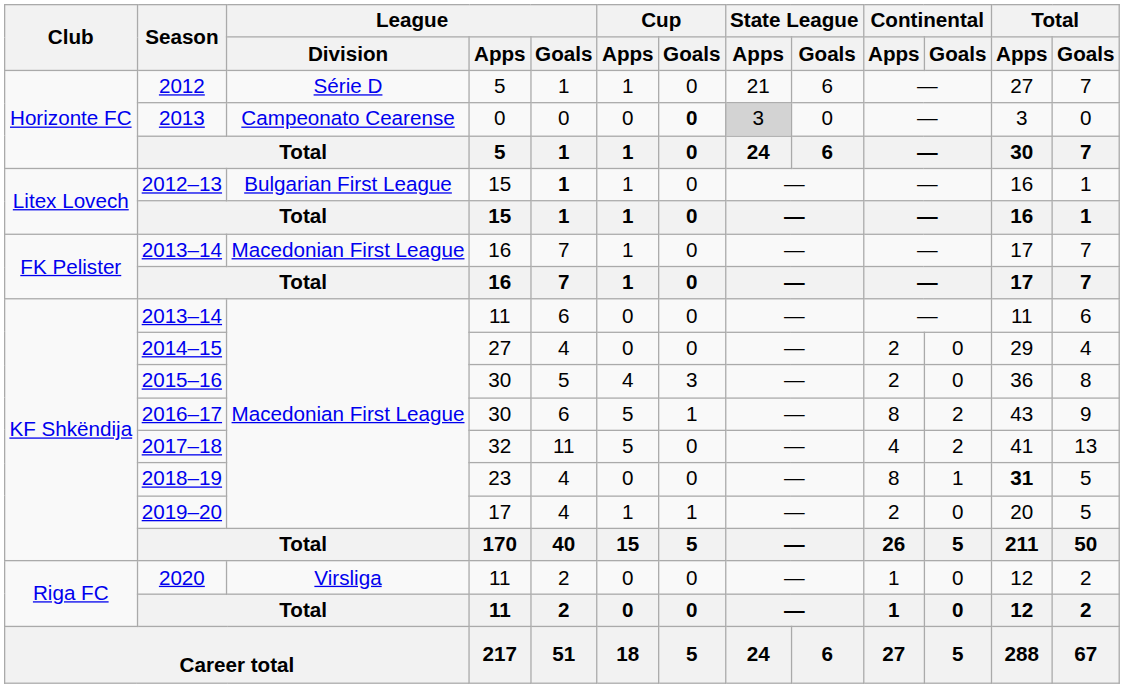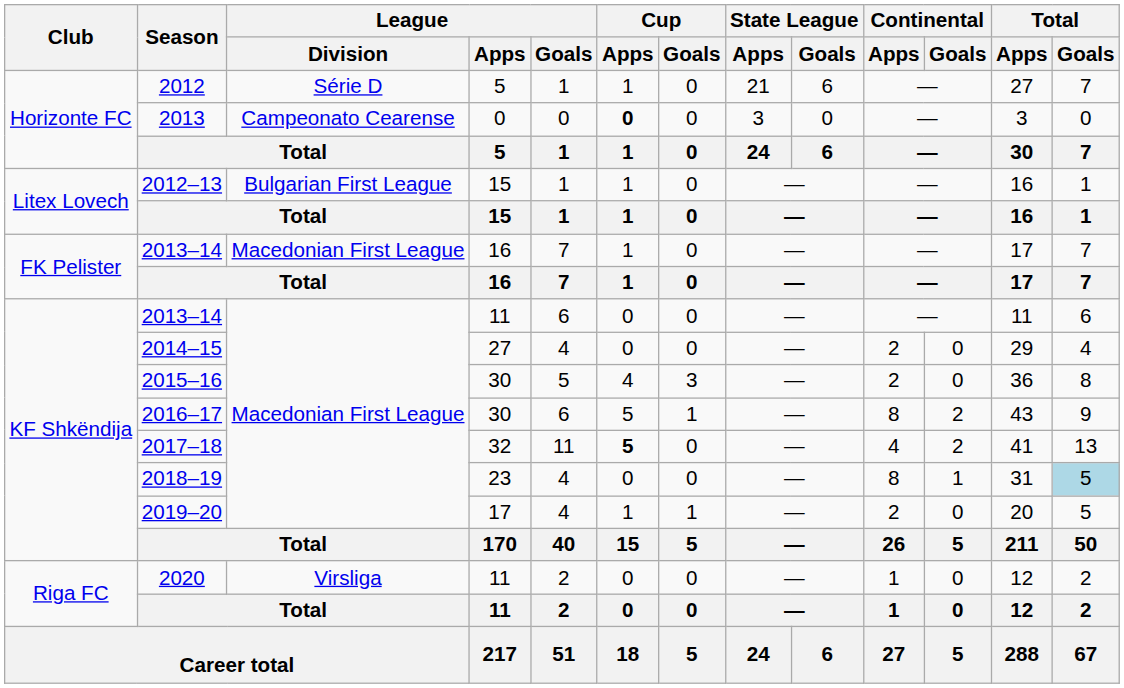(628, 119) normal -> (628, 119) bold
(692, 119) bold -> (692, 119) normal
(758, 119) lightgrey background -> (758, 119) no background
(564, 184) bold -> (564, 184) normal
(628, 446) normal -> (628, 446) bold
(1022, 479) bold -> (1022, 479) normal
(1086, 479) no background -> (1086, 479) lightblue background
